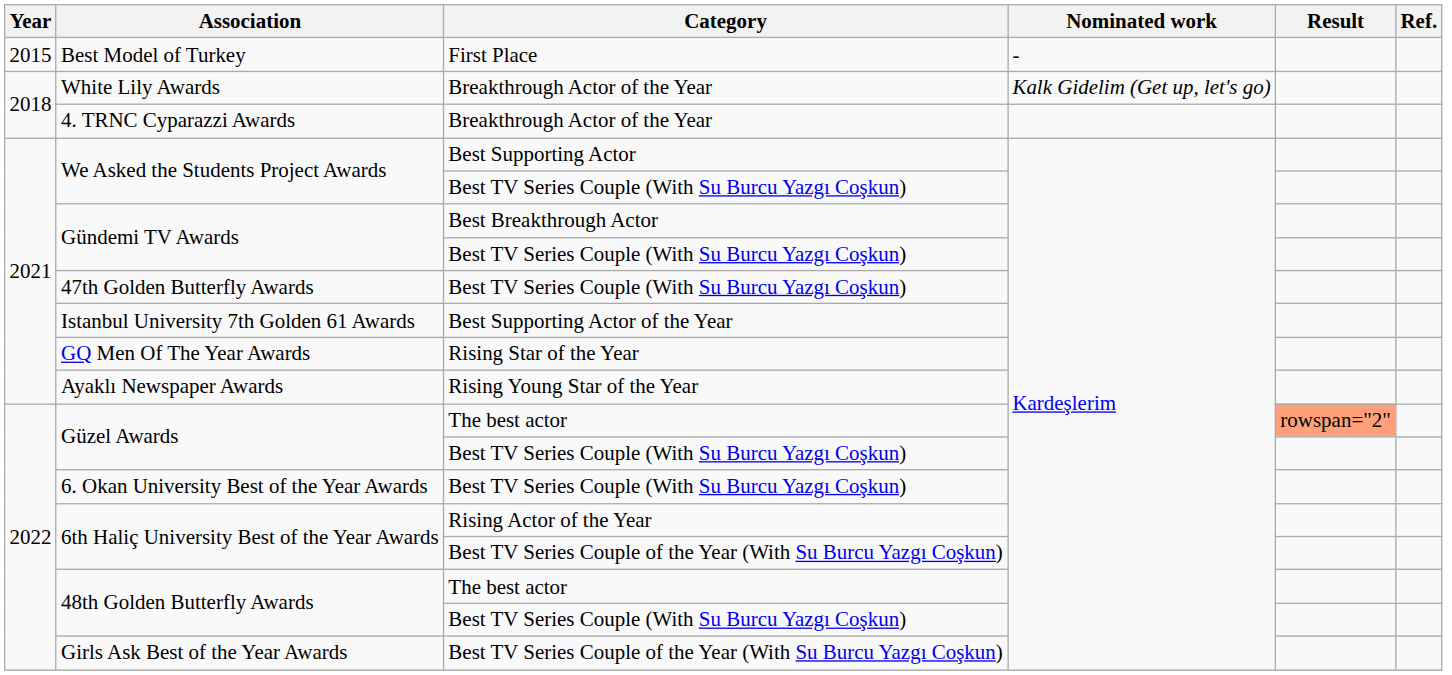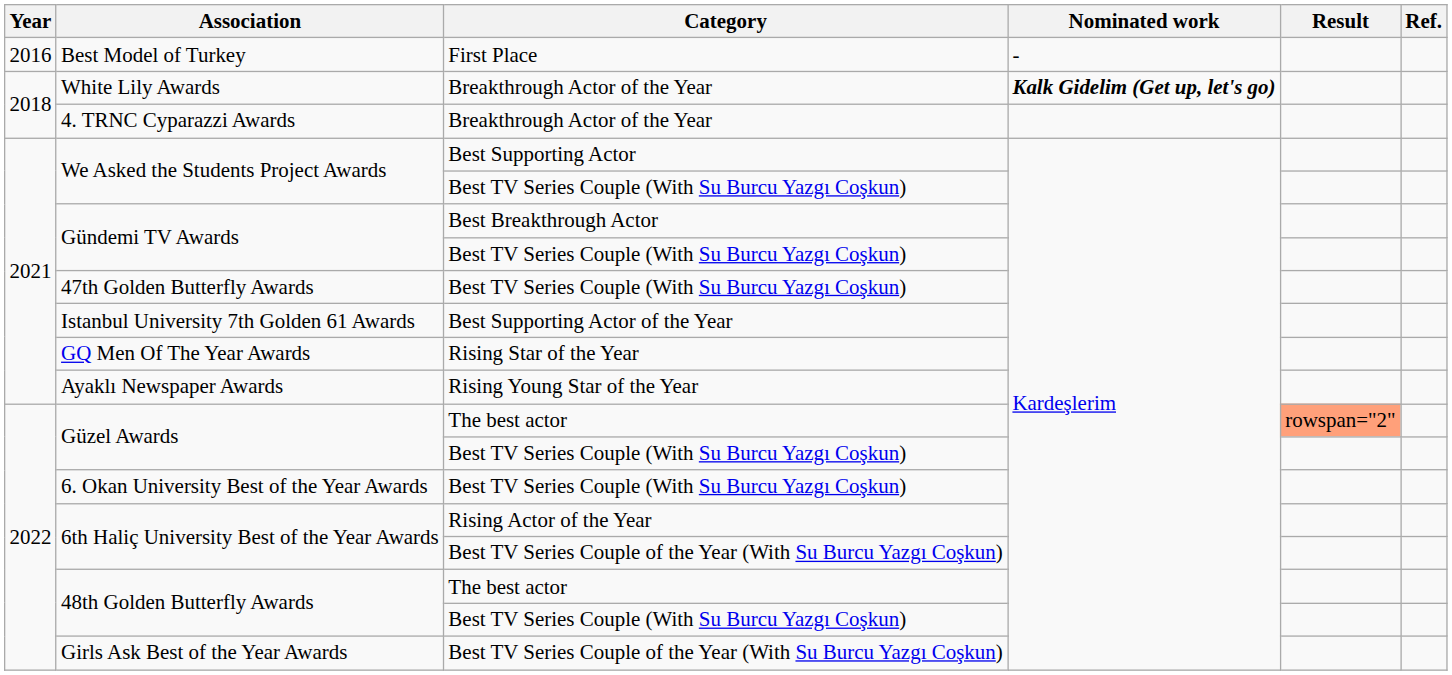(30, 54) 2015 -> (30, 54) 2016
(1142, 87) normal -> (1144, 87) bold
